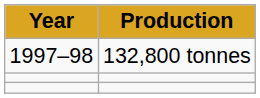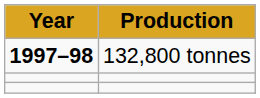(51, 55) normal -> (51, 55) bold
